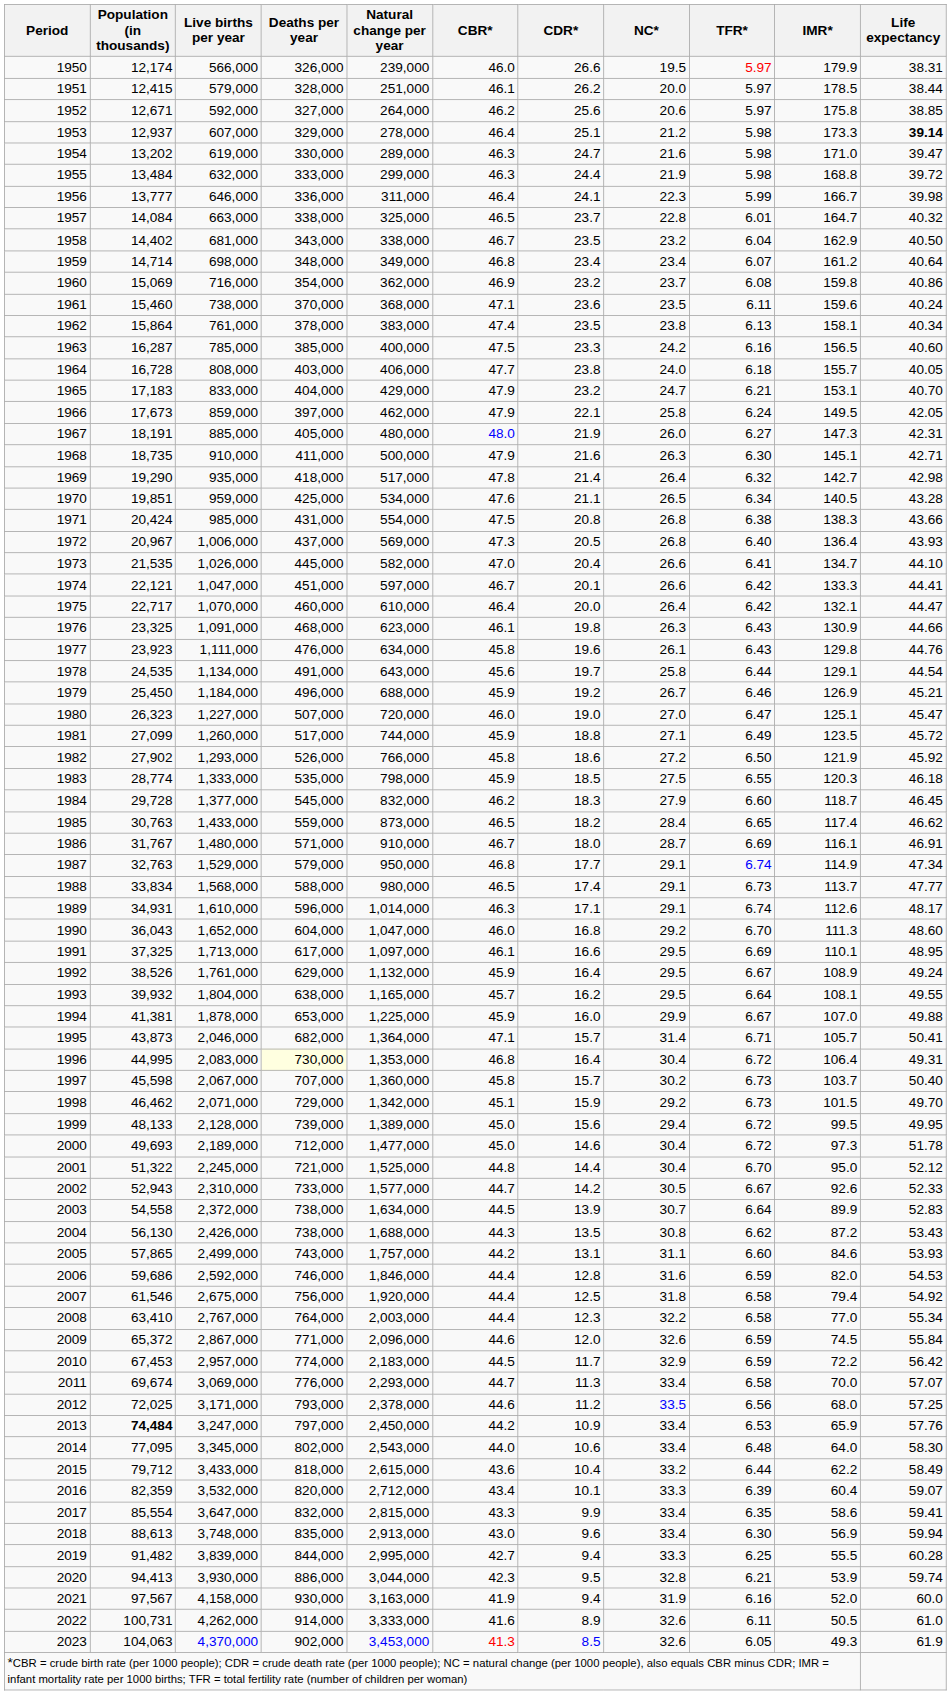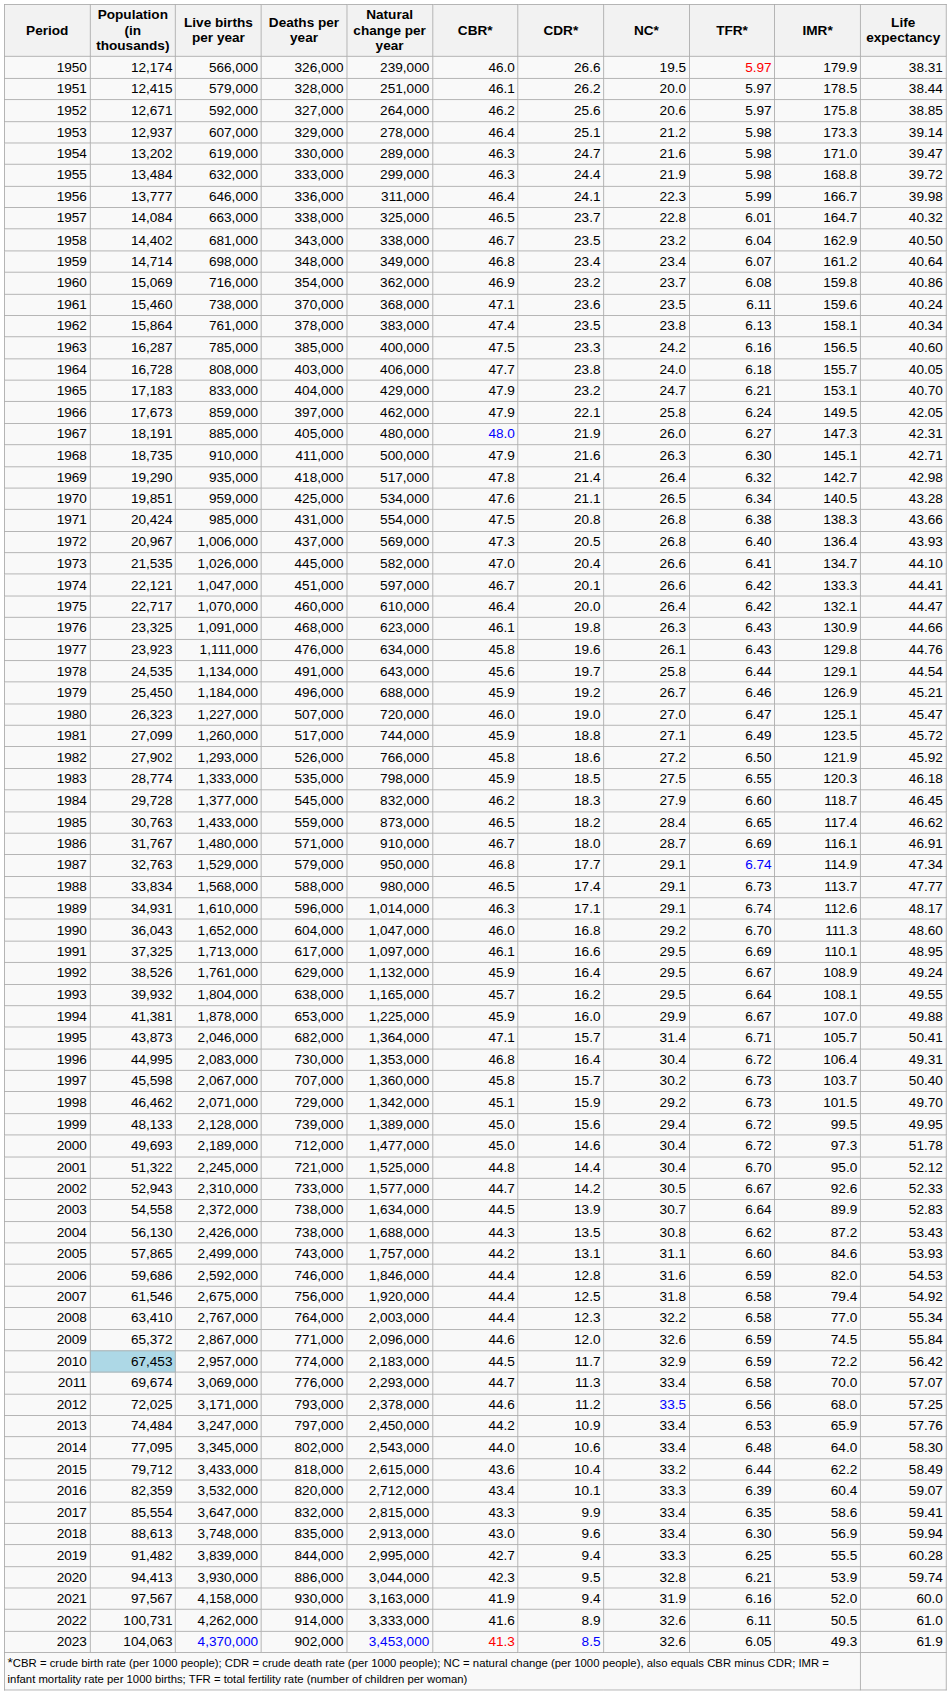(926, 132) bold -> (926, 132) normal
(315, 1059) lightyellow background -> (315, 1059) no background
(152, 1361) no background -> (152, 1361) lightblue background
(152, 1426) bold -> (152, 1426) normal
